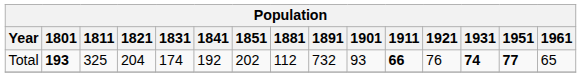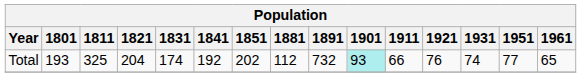(57, 60) bold -> (57, 60) normal
(358, 60) no background -> (358, 60) paleturquoise background
(396, 60) bold -> (396, 60) normal
(472, 60) bold -> (472, 60) normal
(510, 60) bold -> (510, 60) normal
